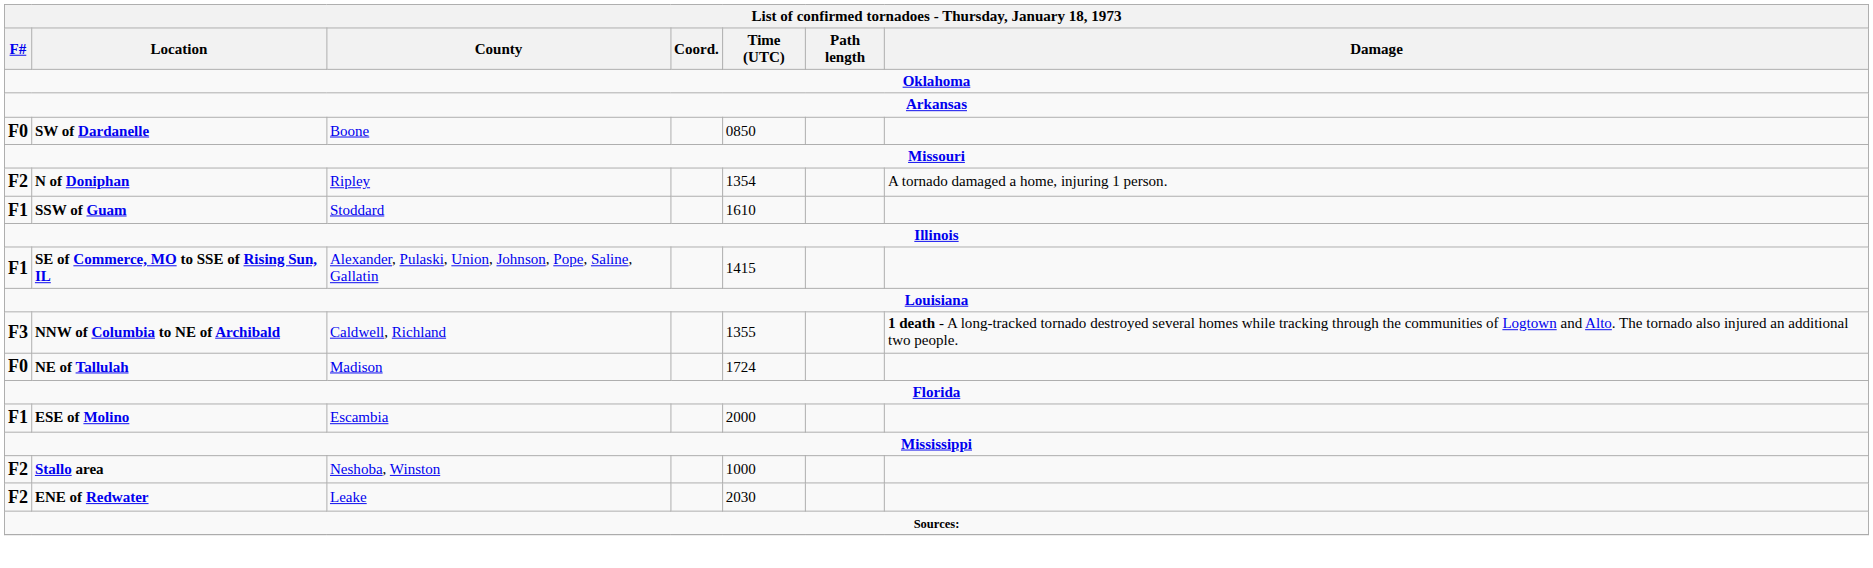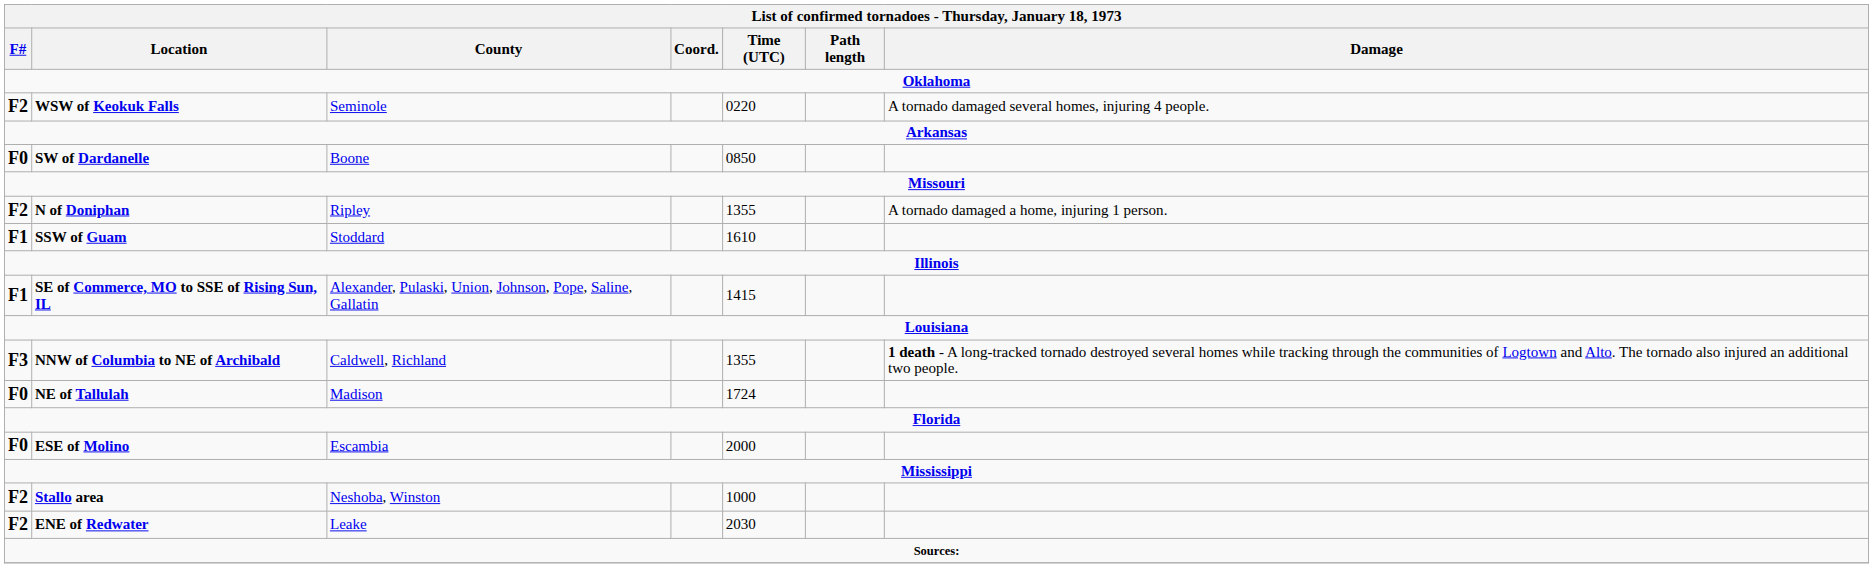+ row: (107, 106)
(741, 182) 1354 -> (741, 209) 1355
(18, 418) F1 -> (18, 445) F0
